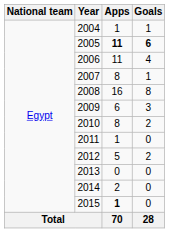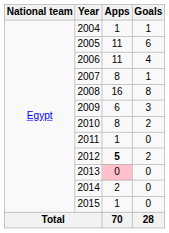(117, 44) bold -> (117, 44) normal
(148, 44) bold -> (148, 44) normal
(117, 156) normal -> (117, 156) bold
(117, 172) no background -> (117, 172) pink background
(117, 204) bold -> (117, 204) normal
